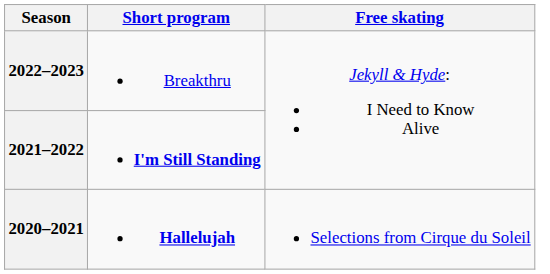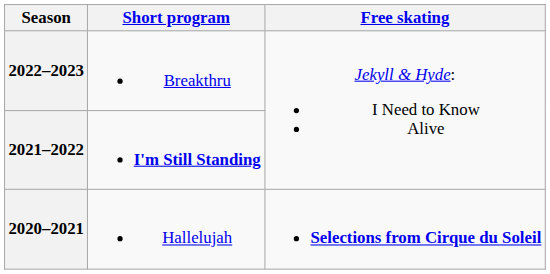(176, 238) bold -> (176, 238) normal
(400, 238) normal -> (405, 238) bold
